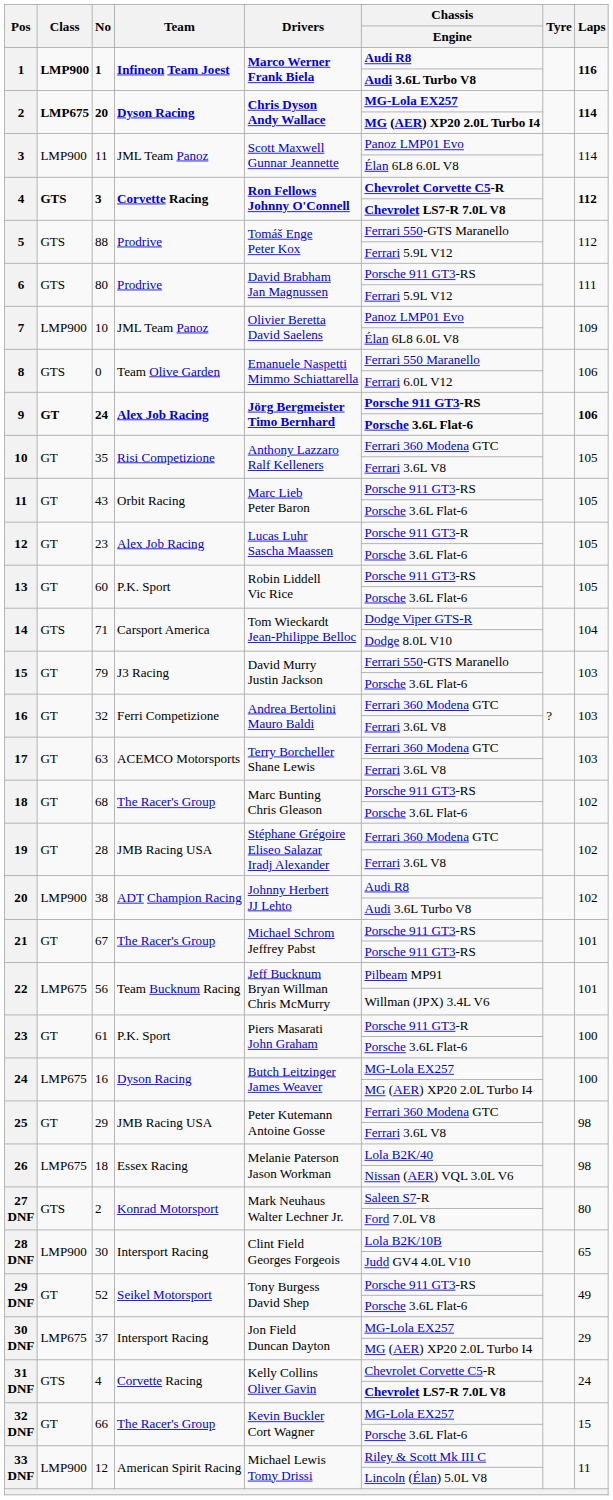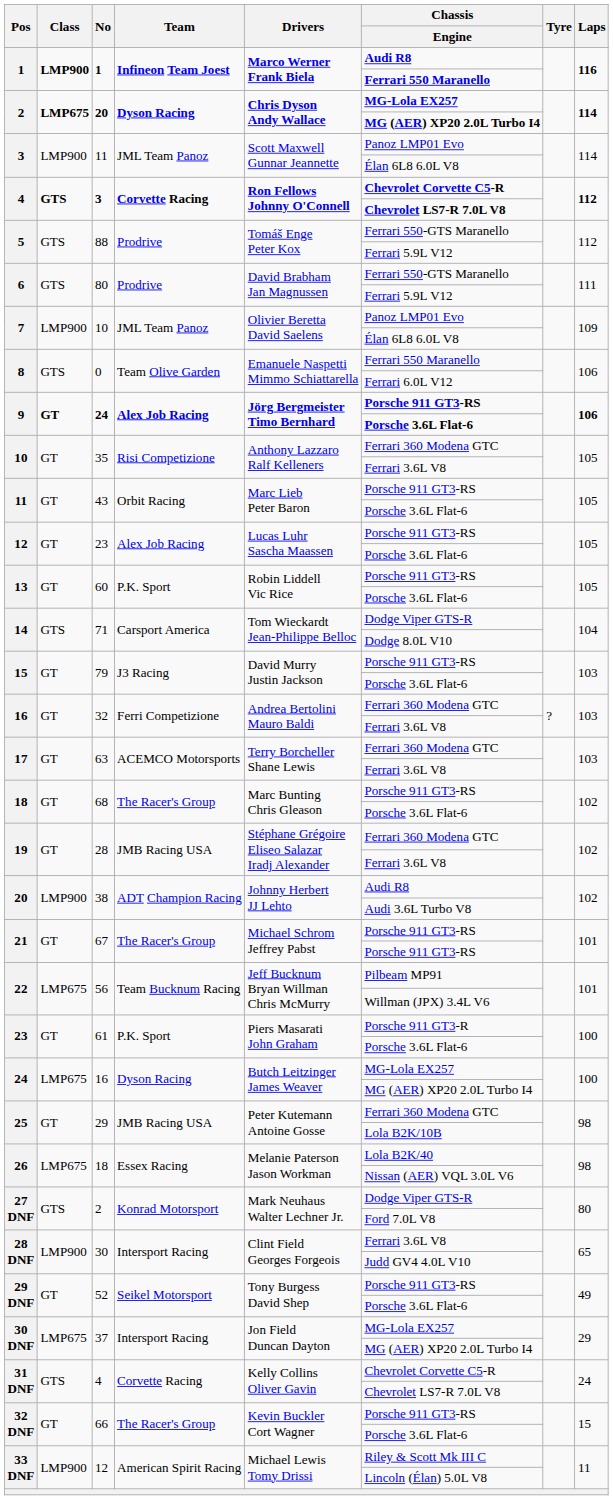(420, 80) Audi 3.6L Turbo V8 -> (427, 80) Ferrari 550 Maranello
(420, 274) Porsche 911 GT3-RS -> (437, 274) Ferrari 550-GTS Maranello
(416, 532) Porsche 911 GT3-R -> (420, 532) Porsche 911 GT3-RS
(437, 662) Ferrari 550-GTS Maranello -> (420, 662) Porsche 911 GT3-RS
(405, 1133) Ferrari 3.6L V8 -> (403, 1133) Lola B2K/10B
(397, 1198) Saleen S7-R -> (418, 1198) Dodge Viper GTS-R
(403, 1241) Lola B2K/10B -> (405, 1241) Ferrari 3.6L V8
(435, 1392) bold -> (432, 1392) normal
(409, 1413) MG-Lola EX257 -> (420, 1413) Porsche 911 GT3-RS
